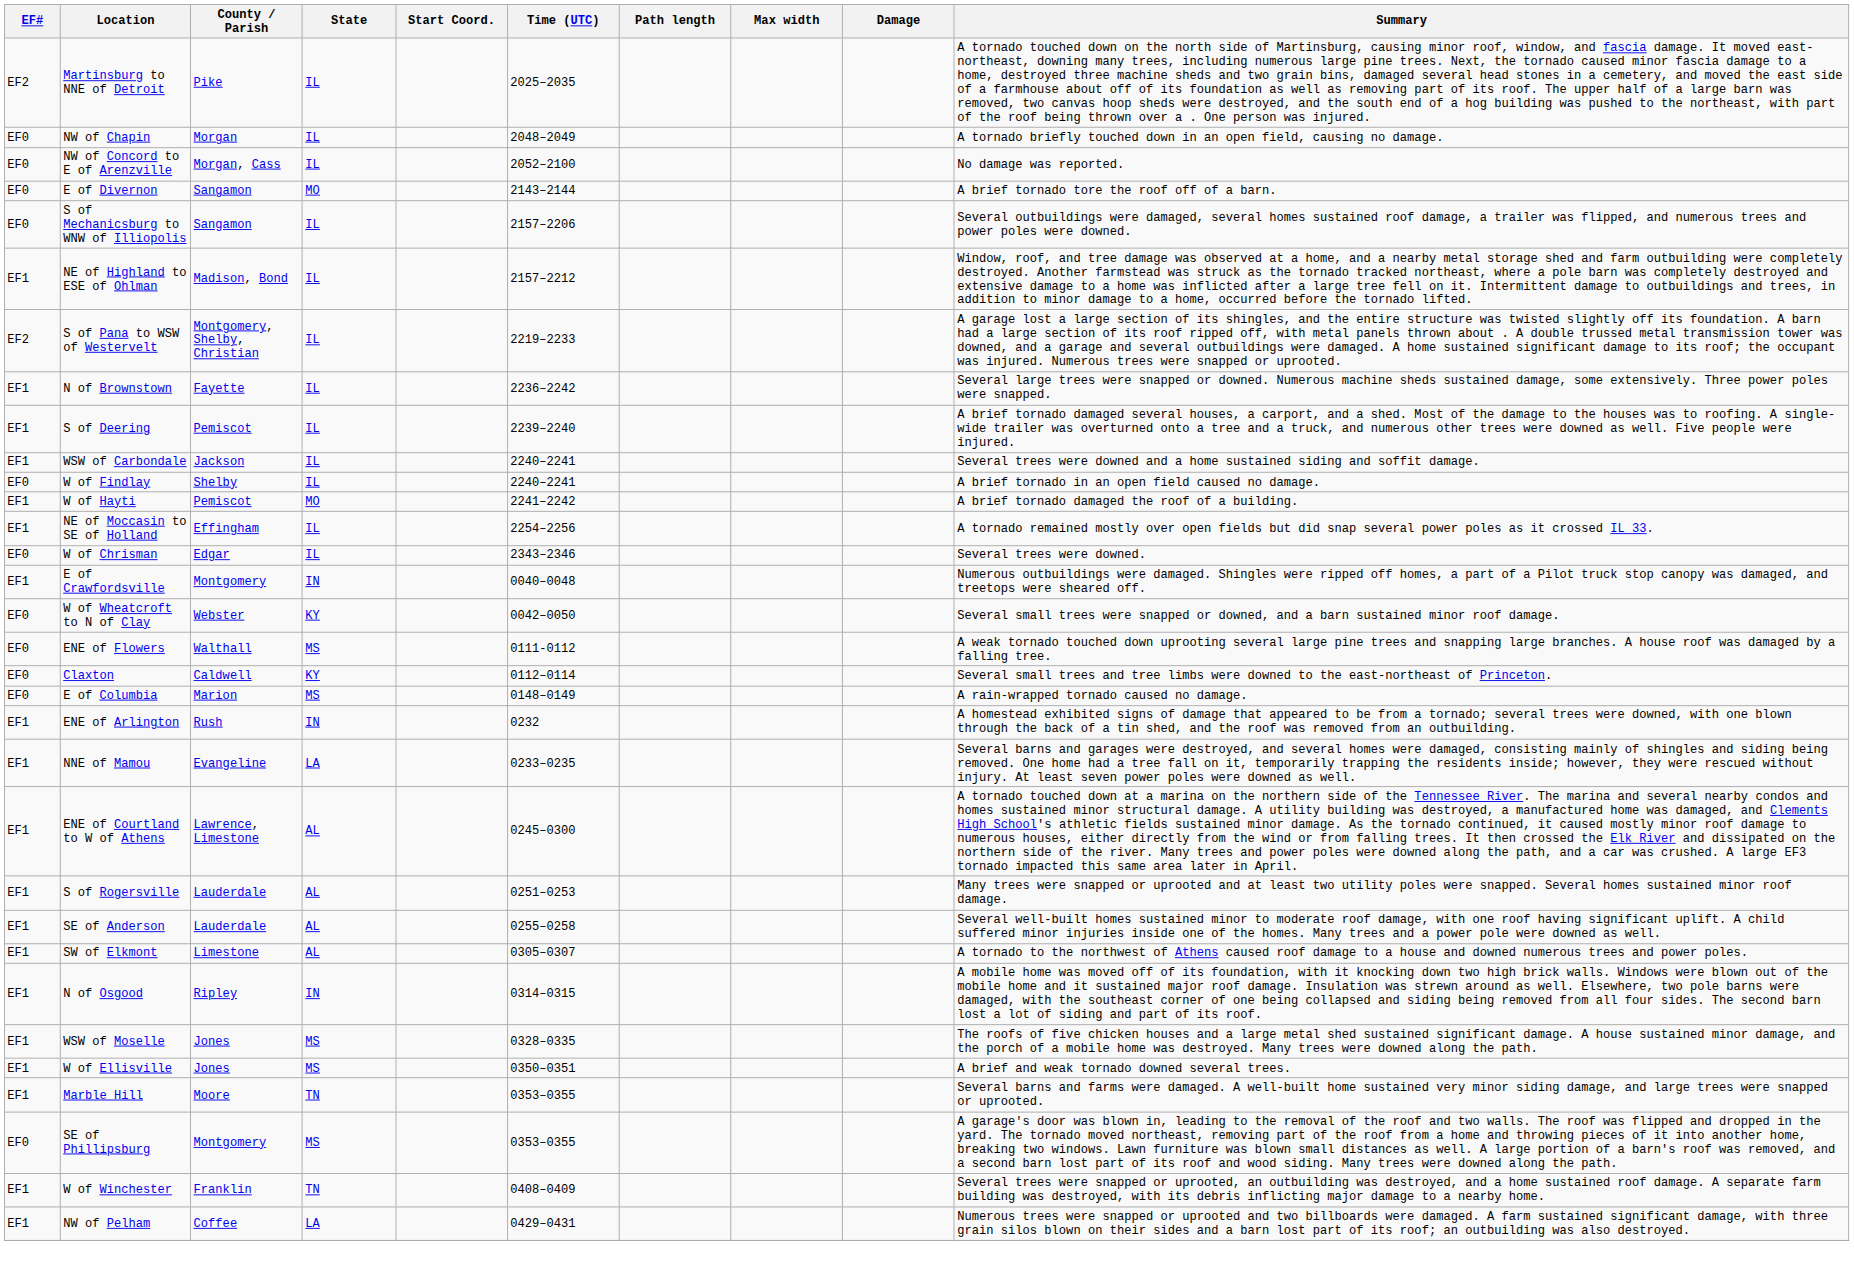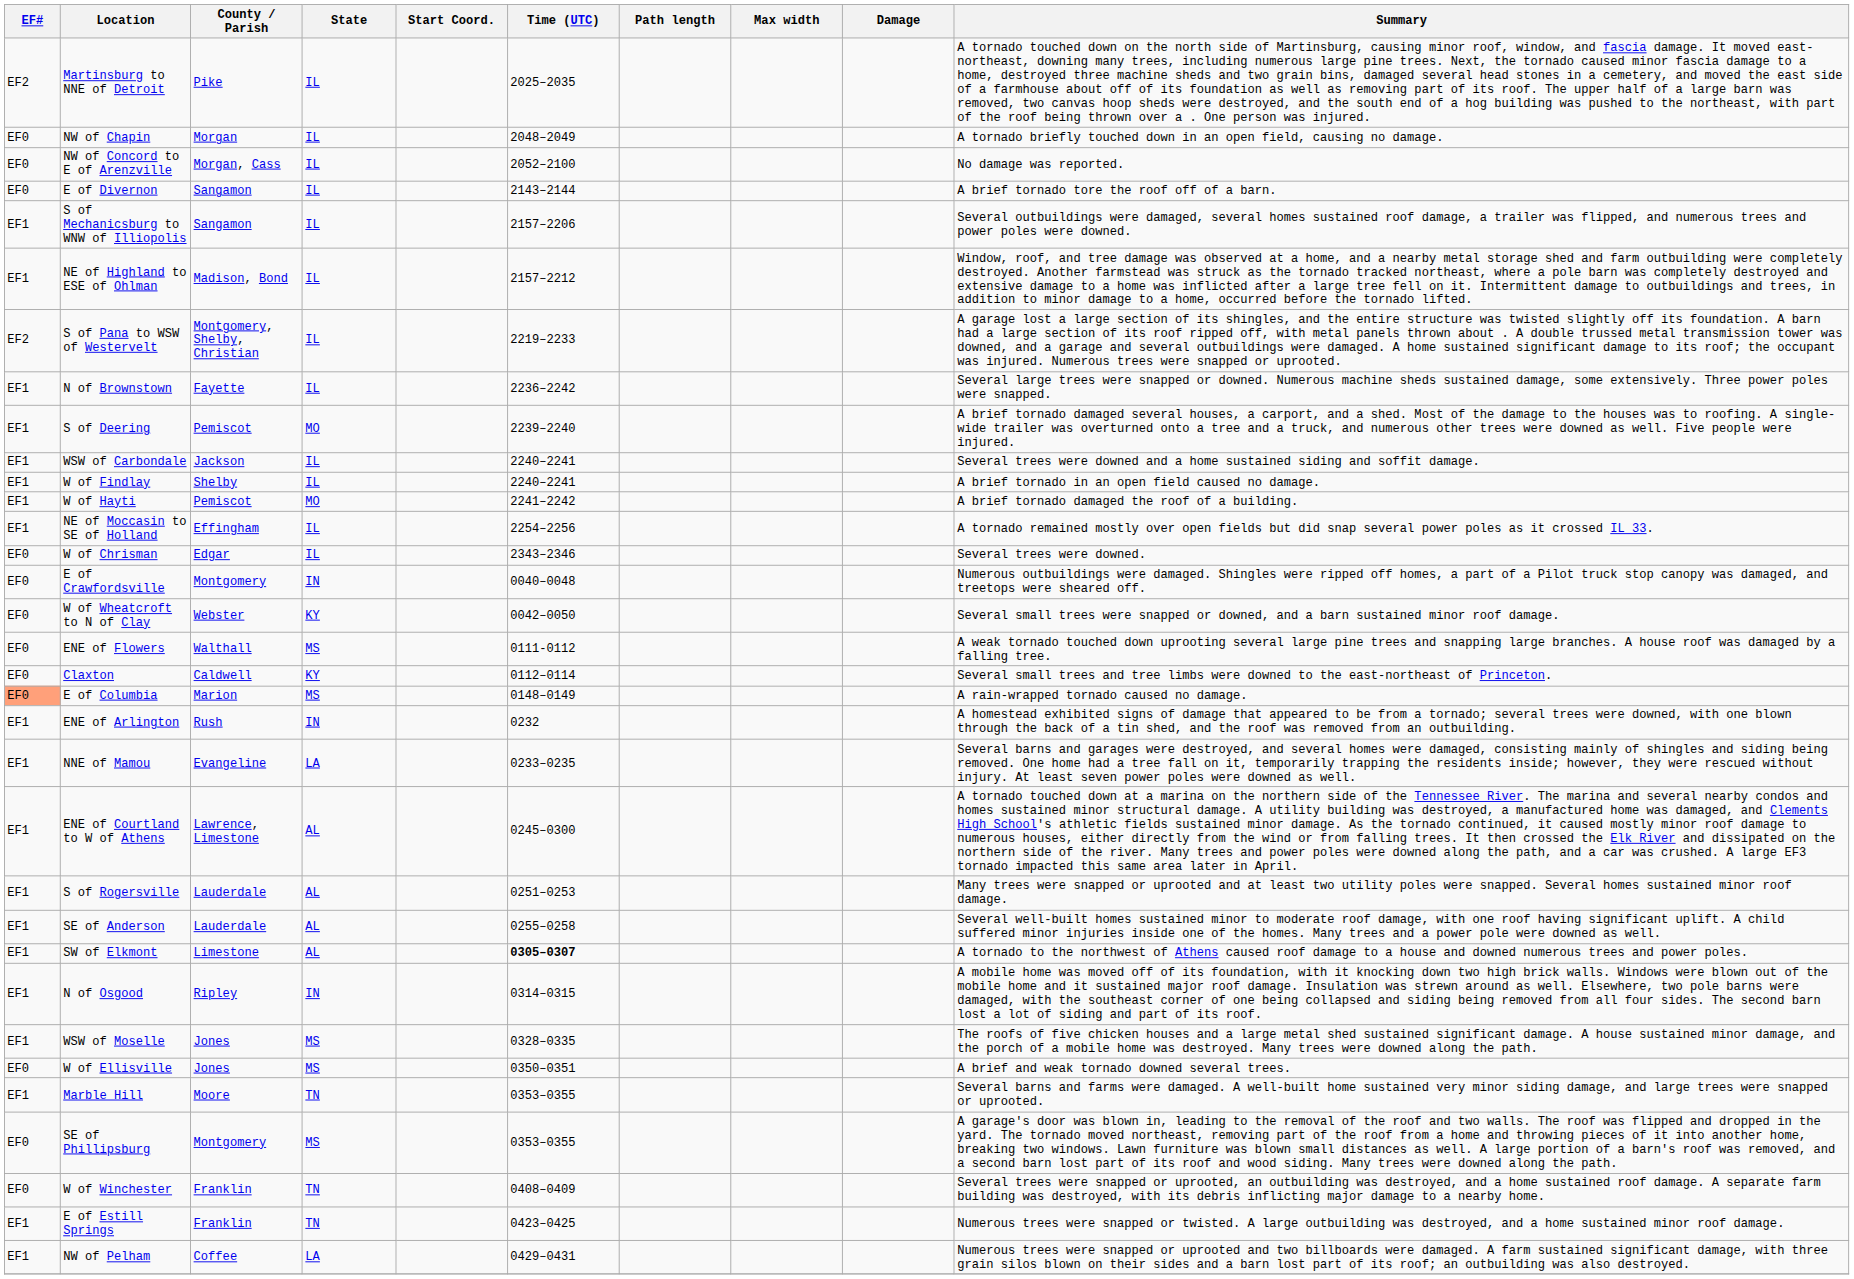(313, 191) MO -> (313, 191) IL
(18, 224) EF0 -> (18, 224) EF1
(313, 429) IL -> (313, 429) MO
(18, 482) EF0 -> (18, 482) EF1
(18, 582) EF1 -> (18, 582) EF0
(18, 696) no background -> (18, 696) lightsalmon background
(543, 953) normal -> (543, 953) bold
(18, 1068) EF1 -> (18, 1068) EF0
(18, 1190) EF1 -> (18, 1190) EF0
+ row: (103, 1224)
